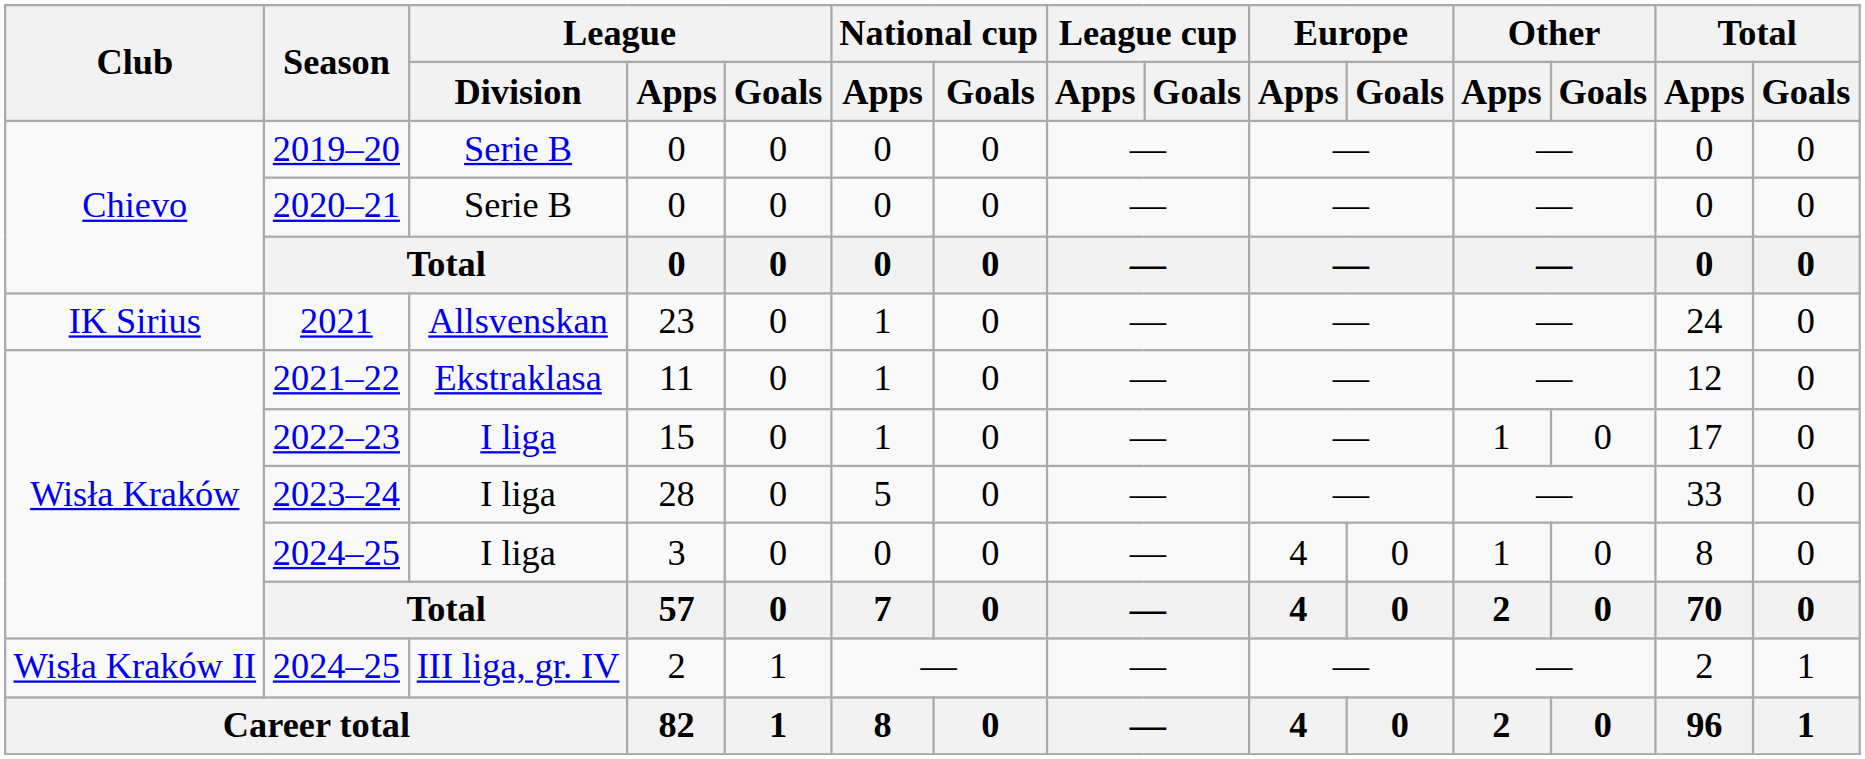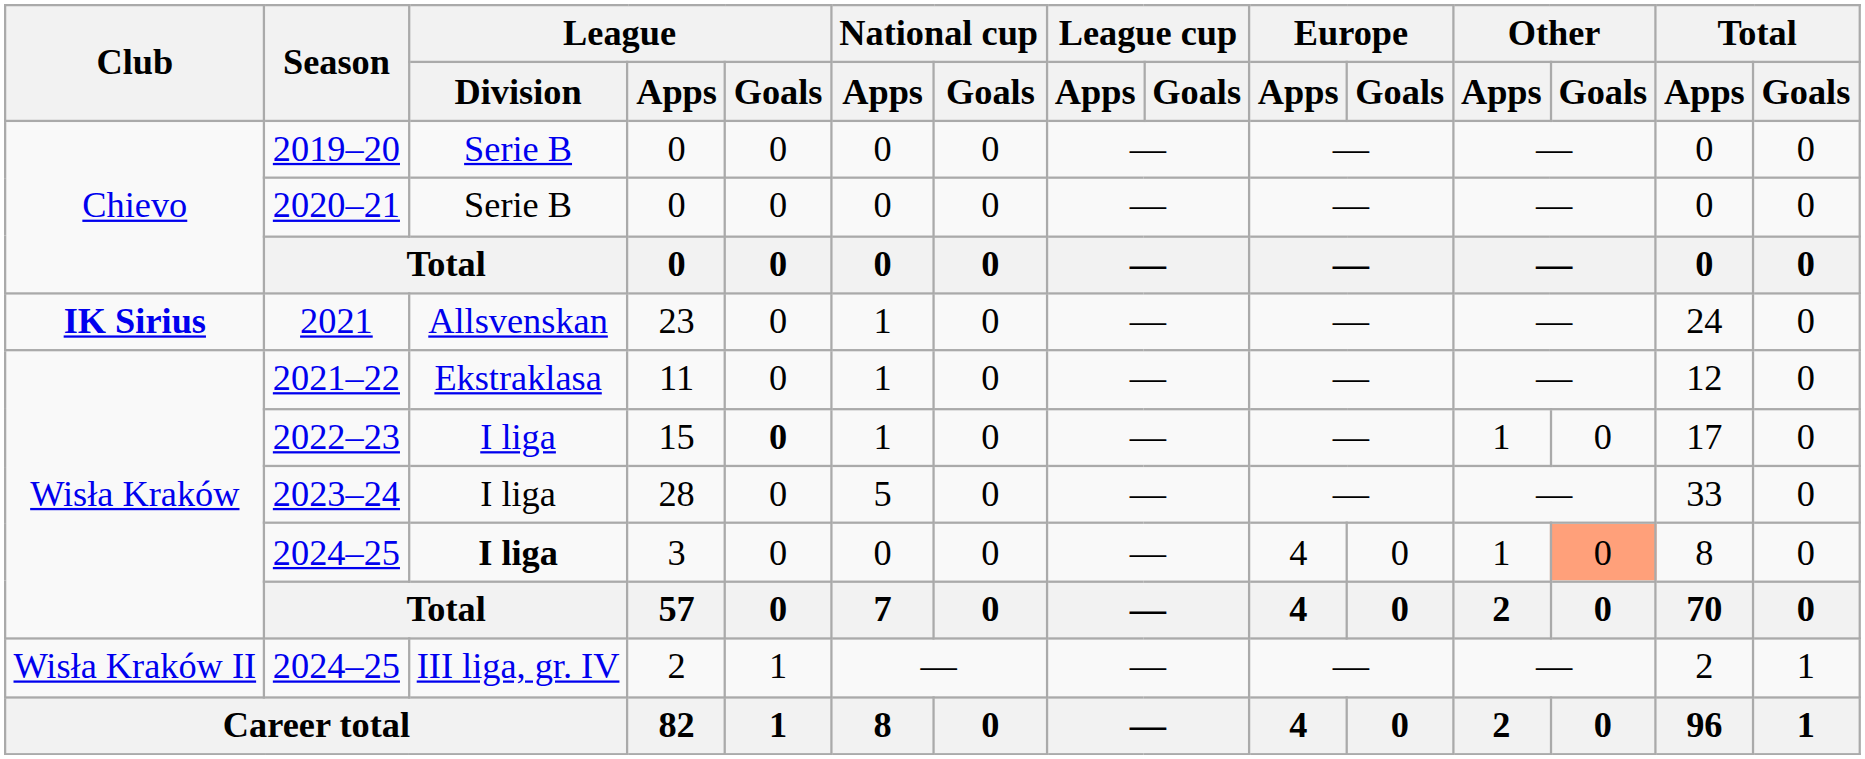(135, 321) normal -> (135, 321) bold
(778, 436) normal -> (778, 436) bold
(518, 551) normal -> (518, 551) bold
(1603, 551) no background -> (1603, 551) lightsalmon background
